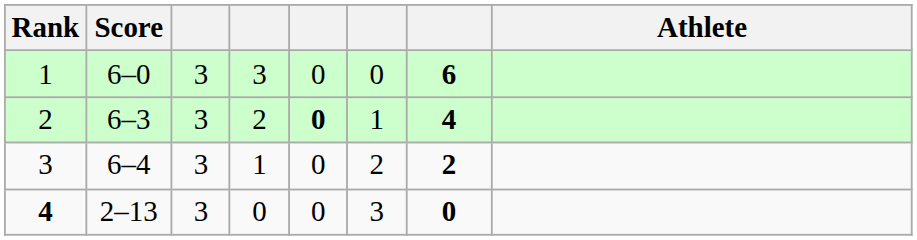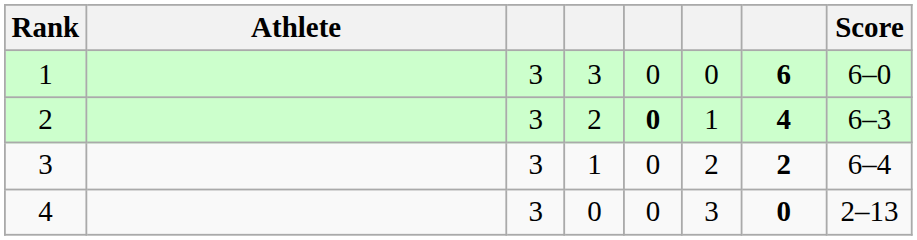columns swapped: (702, 27) <-> (129, 27)
(45, 211) bold -> (45, 211) normal
